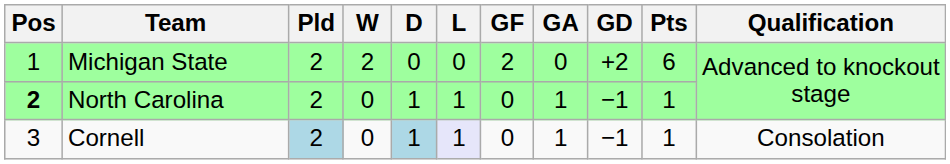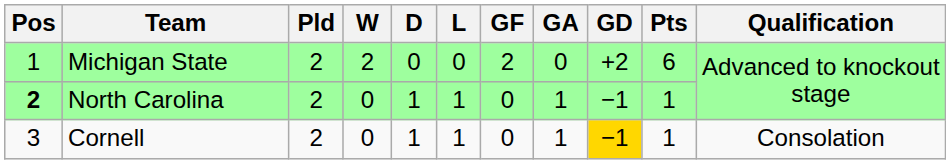(316, 138) lightblue background -> (316, 138) no background
(414, 138) lightblue background -> (414, 138) no background
(459, 138) lavender background -> (459, 138) no background
(615, 138) no background -> (615, 138) gold background
